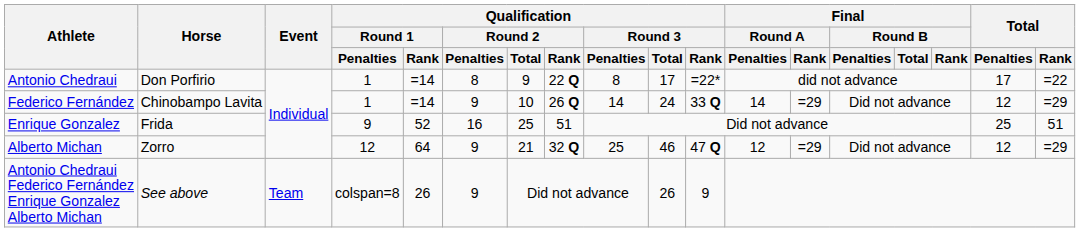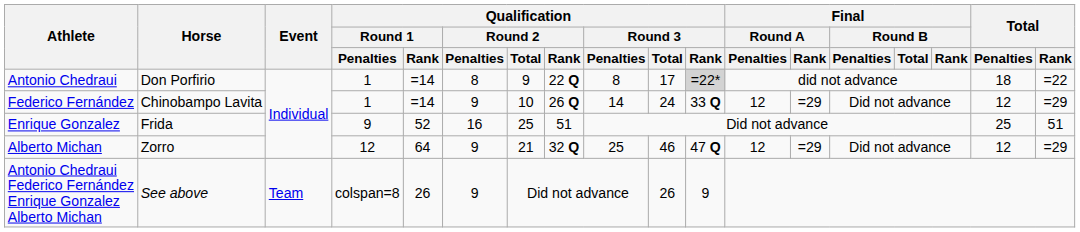(706, 80) no background -> (706, 80) lightgrey background
(1003, 80) 17 -> (1003, 80) 18
(758, 103) 14 -> (758, 103) 12
